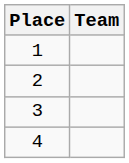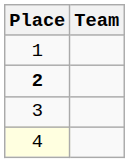(37, 81) normal -> (37, 81) bold
(37, 142) no background -> (37, 142) lightyellow background
